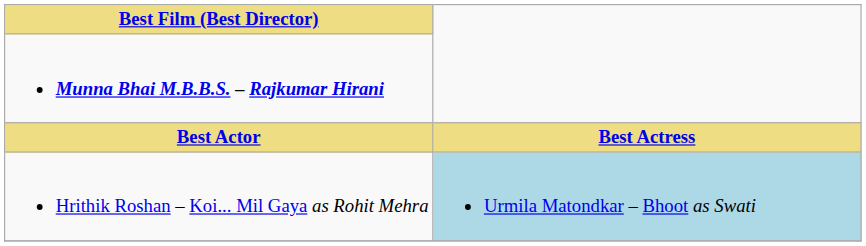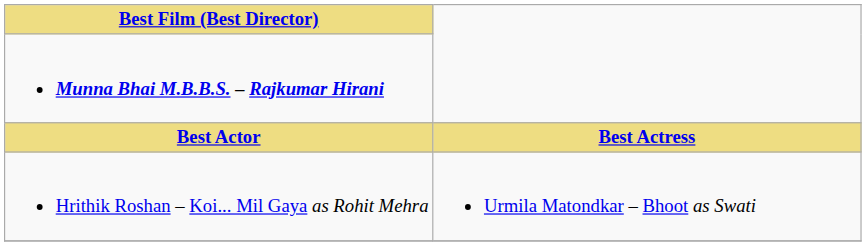(647, 207) lightblue background -> (647, 207) no background
